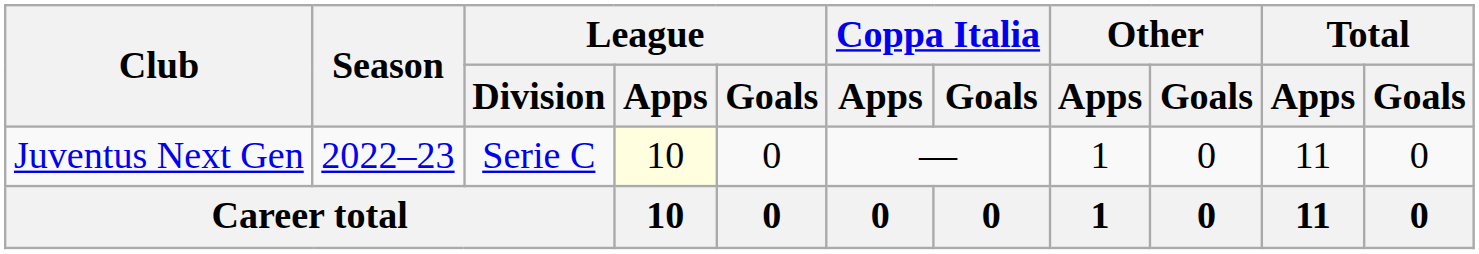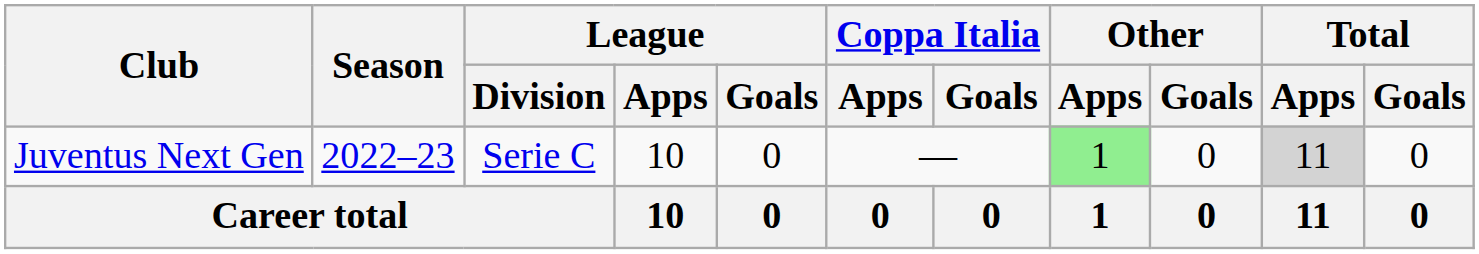(665, 155) lightyellow background -> (665, 155) no background
(1100, 155) no background -> (1100, 155) lightgreen background
(1313, 155) no background -> (1313, 155) lightgrey background
